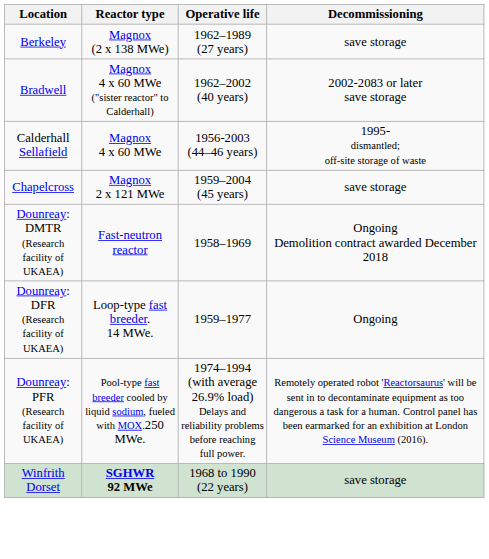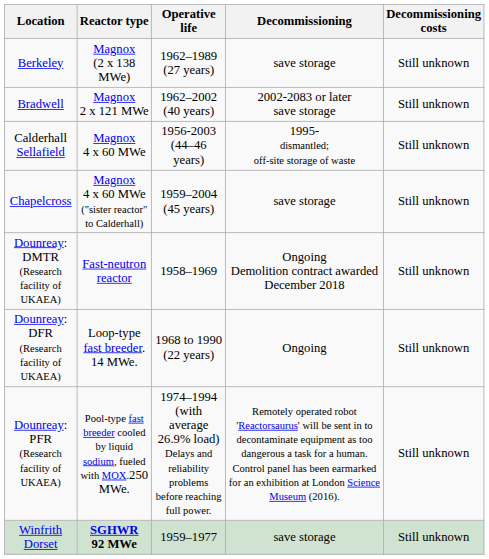+ column: (434, 21)
(130, 90) Magnox 4 x 60 MWe ("sister reactor" to Calderhall) -> (114, 104) Magnox 2 x 121 MWe
(130, 187) Magnox 2 x 121 MWe -> (114, 201) Magnox 4 x 60 MWe ("sister reactor" to Calderhall)
(223, 319) 1959–1977 -> (189, 348) 1968 to 1990 (22 years)
(223, 480) 1968 to 1990 (22 years) -> (189, 537) 1959–1977
